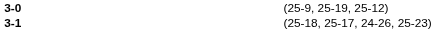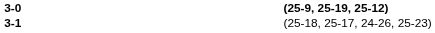(336, 8) normal -> (336, 8) bold
